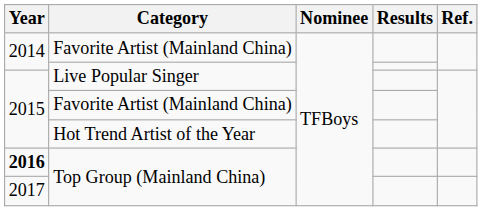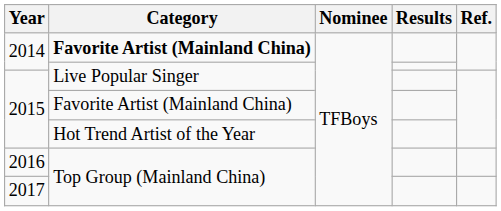(172, 47) normal -> (182, 47) bold
(27, 162) bold -> (27, 162) normal
